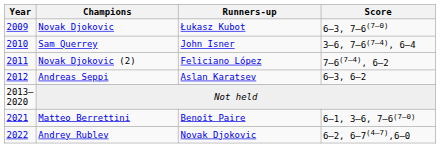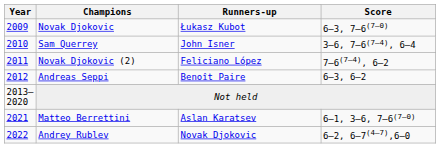(218, 77) Aslan Karatsev -> (213, 77) Benoît Paire
(213, 118) Benoît Paire -> (218, 118) Aslan Karatsev
